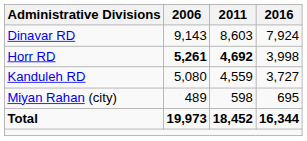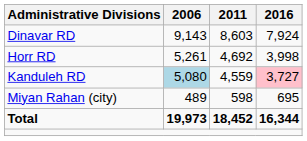(190, 56) bold -> (190, 56) normal
(236, 56) bold -> (236, 56) normal
(190, 77) no background -> (190, 77) lightblue background
(283, 77) no background -> (283, 77) pink background
